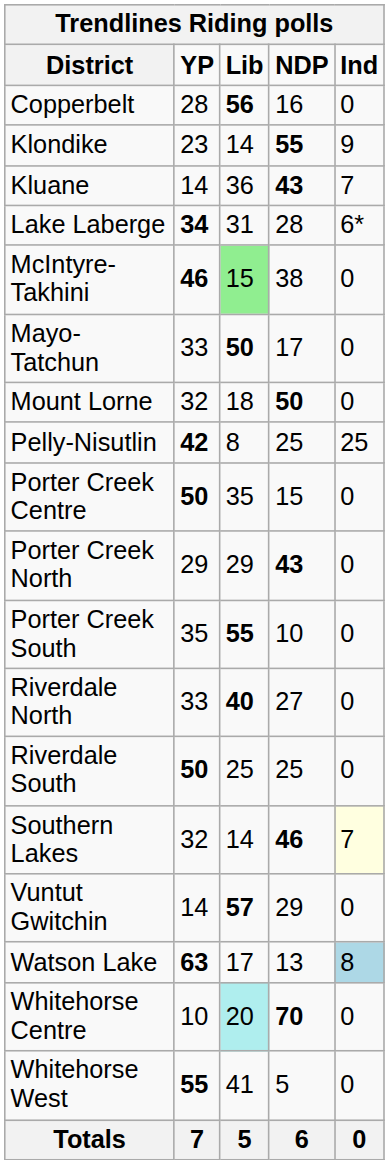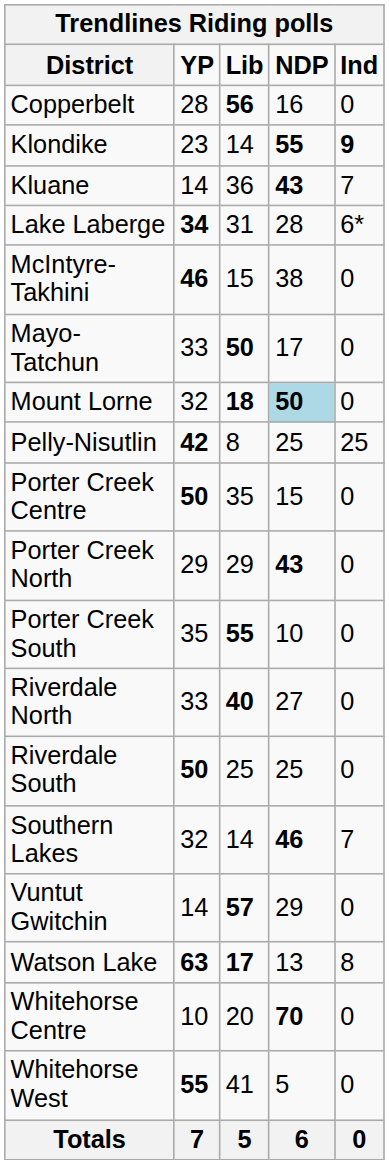(347, 144) normal -> (347, 144) bold
(240, 279) lightgreen background -> (240, 279) no background
(240, 402) normal -> (240, 402) bold
(289, 402) no background -> (289, 402) lightblue background
(347, 839) lightyellow background -> (347, 839) no background
(240, 962) normal -> (240, 962) bold
(347, 962) lightblue background -> (347, 962) no background
(240, 1016) paleturquoise background -> (240, 1016) no background
